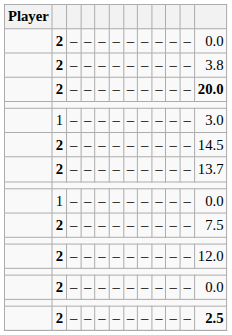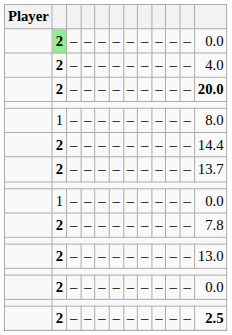(59, 41) no background -> (59, 41) lightgreen background
(214, 65) 3.8 -> (214, 65) 4.0
(214, 120) 3.0 -> (214, 120) 8.0
(211, 145) 14.5 -> (211, 145) 14.4
(214, 225) 7.5 -> (214, 225) 7.8
(211, 256) 12.0 -> (211, 256) 13.0
